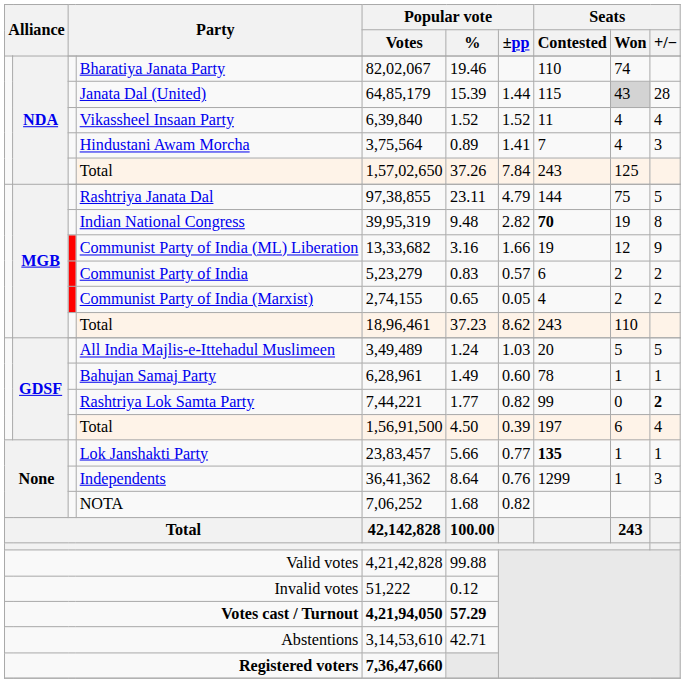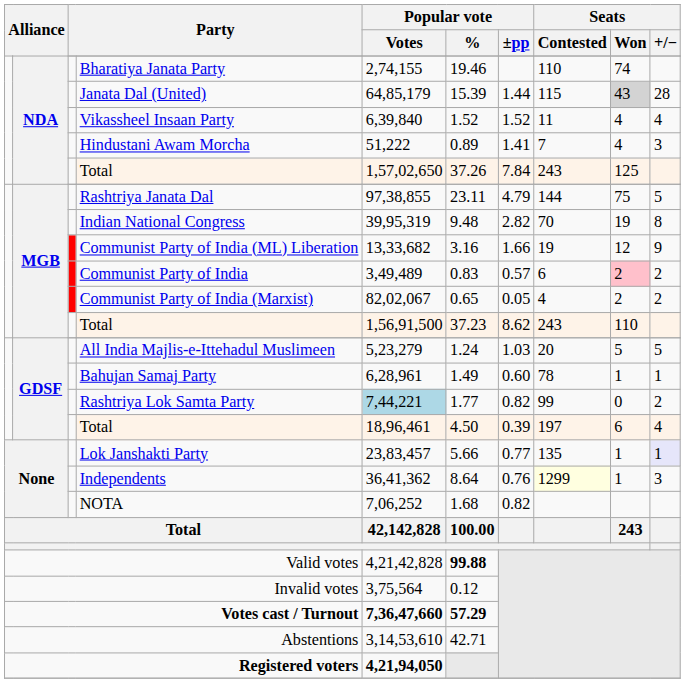(398, 68) 82,02,067 -> (394, 68) 2,74,155
(394, 145) 3,75,564 -> (388, 145) 51,222
(546, 222) bold -> (546, 222) normal
(394, 273) 5,23,279 -> (394, 273) 3,49,489
(618, 273) no background -> (618, 273) pink background
(394, 299) 2,74,155 -> (398, 299) 82,02,067
(398, 324) 18,96,461 -> (404, 324) 1,56,91,500
(394, 350) 3,49,489 -> (394, 350) 5,23,279
(394, 401) no background -> (394, 401) lightblue background
(658, 401) bold -> (658, 401) normal
(404, 427) 1,56,91,500 -> (398, 427) 18,96,461
(550, 453) bold -> (550, 453) normal
(658, 453) no background -> (658, 453) lavender background
(554, 478) no background -> (554, 478) lightyellow background
(468, 562) normal -> (468, 562) bold
(388, 588) 51,222 -> (394, 588) 3,75,564
(404, 614) 4,21,94,050 -> (404, 614) 7,36,47,660
(404, 665) 7,36,47,660 -> (404, 665) 4,21,94,050
